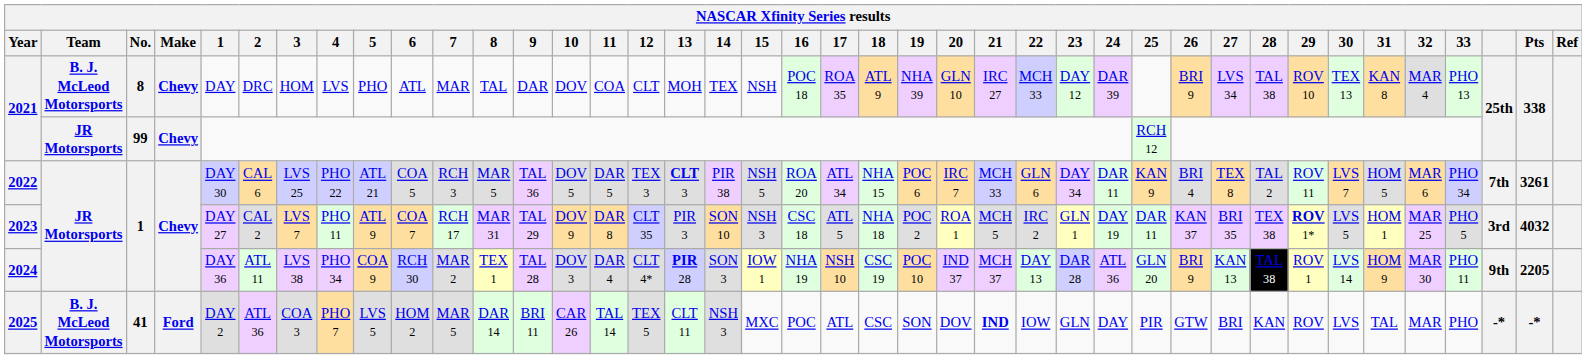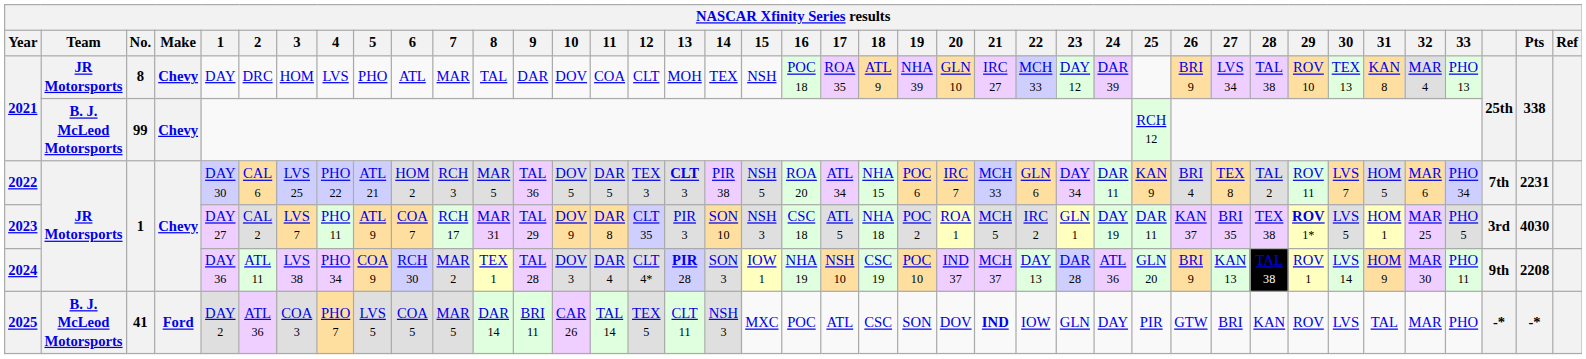(84, 86) B. J. McLeod Motorsports -> (84, 77) JR Motorsports
(84, 138) JR Motorsports -> (84, 129) B. J. McLeod Motorsports
(412, 182) COA 5 -> (412, 182) HOM 2
(1535, 182) 3261 -> (1535, 182) 2231
(1535, 226) 4032 -> (1535, 226) 4030
(1535, 269) 2205 -> (1535, 269) 2208
(412, 322) HOM 2 -> (412, 322) COA 5
